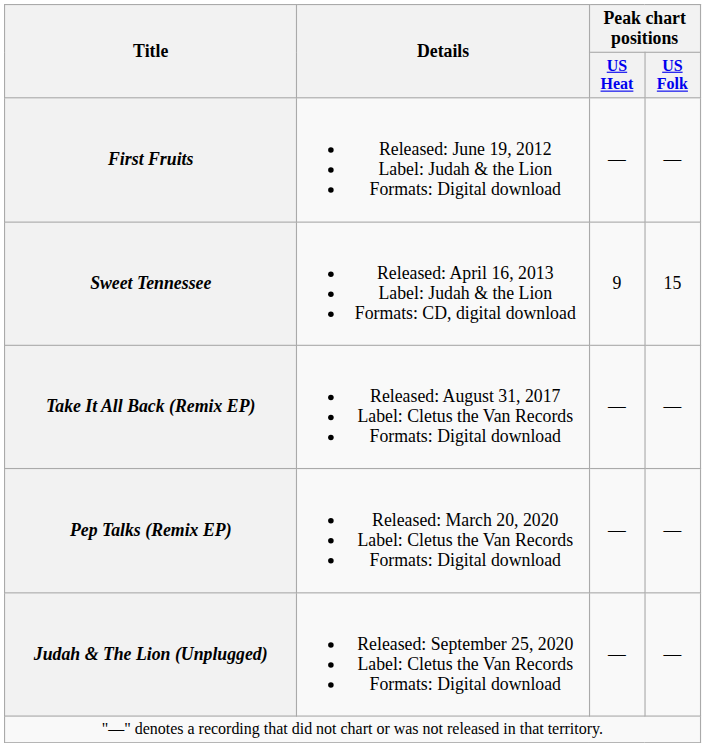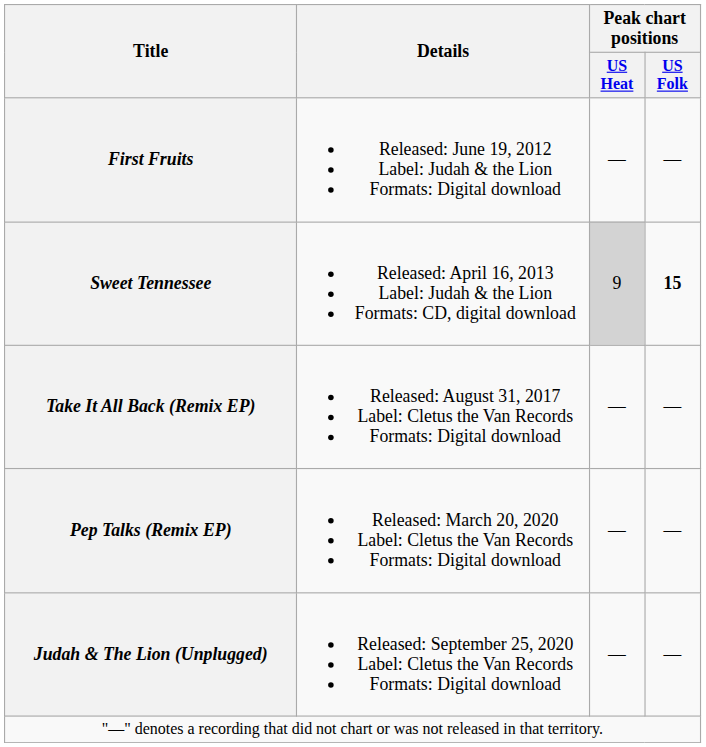(617, 283) no background -> (617, 283) lightgrey background
(672, 283) normal -> (672, 283) bold
